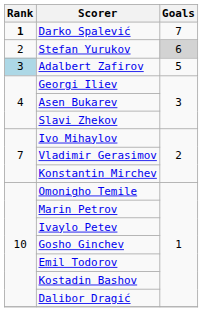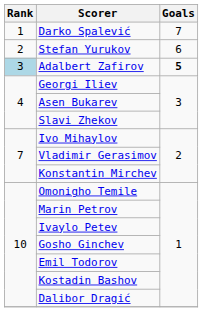(20, 31) bold -> (20, 31) normal
(179, 49) lightgrey background -> (179, 49) no background
(179, 67) normal -> (179, 67) bold
